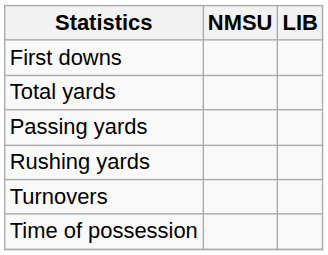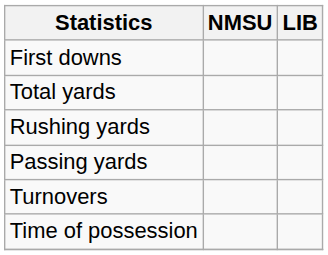rows swapped: (80, 161) <-> (79, 127)
